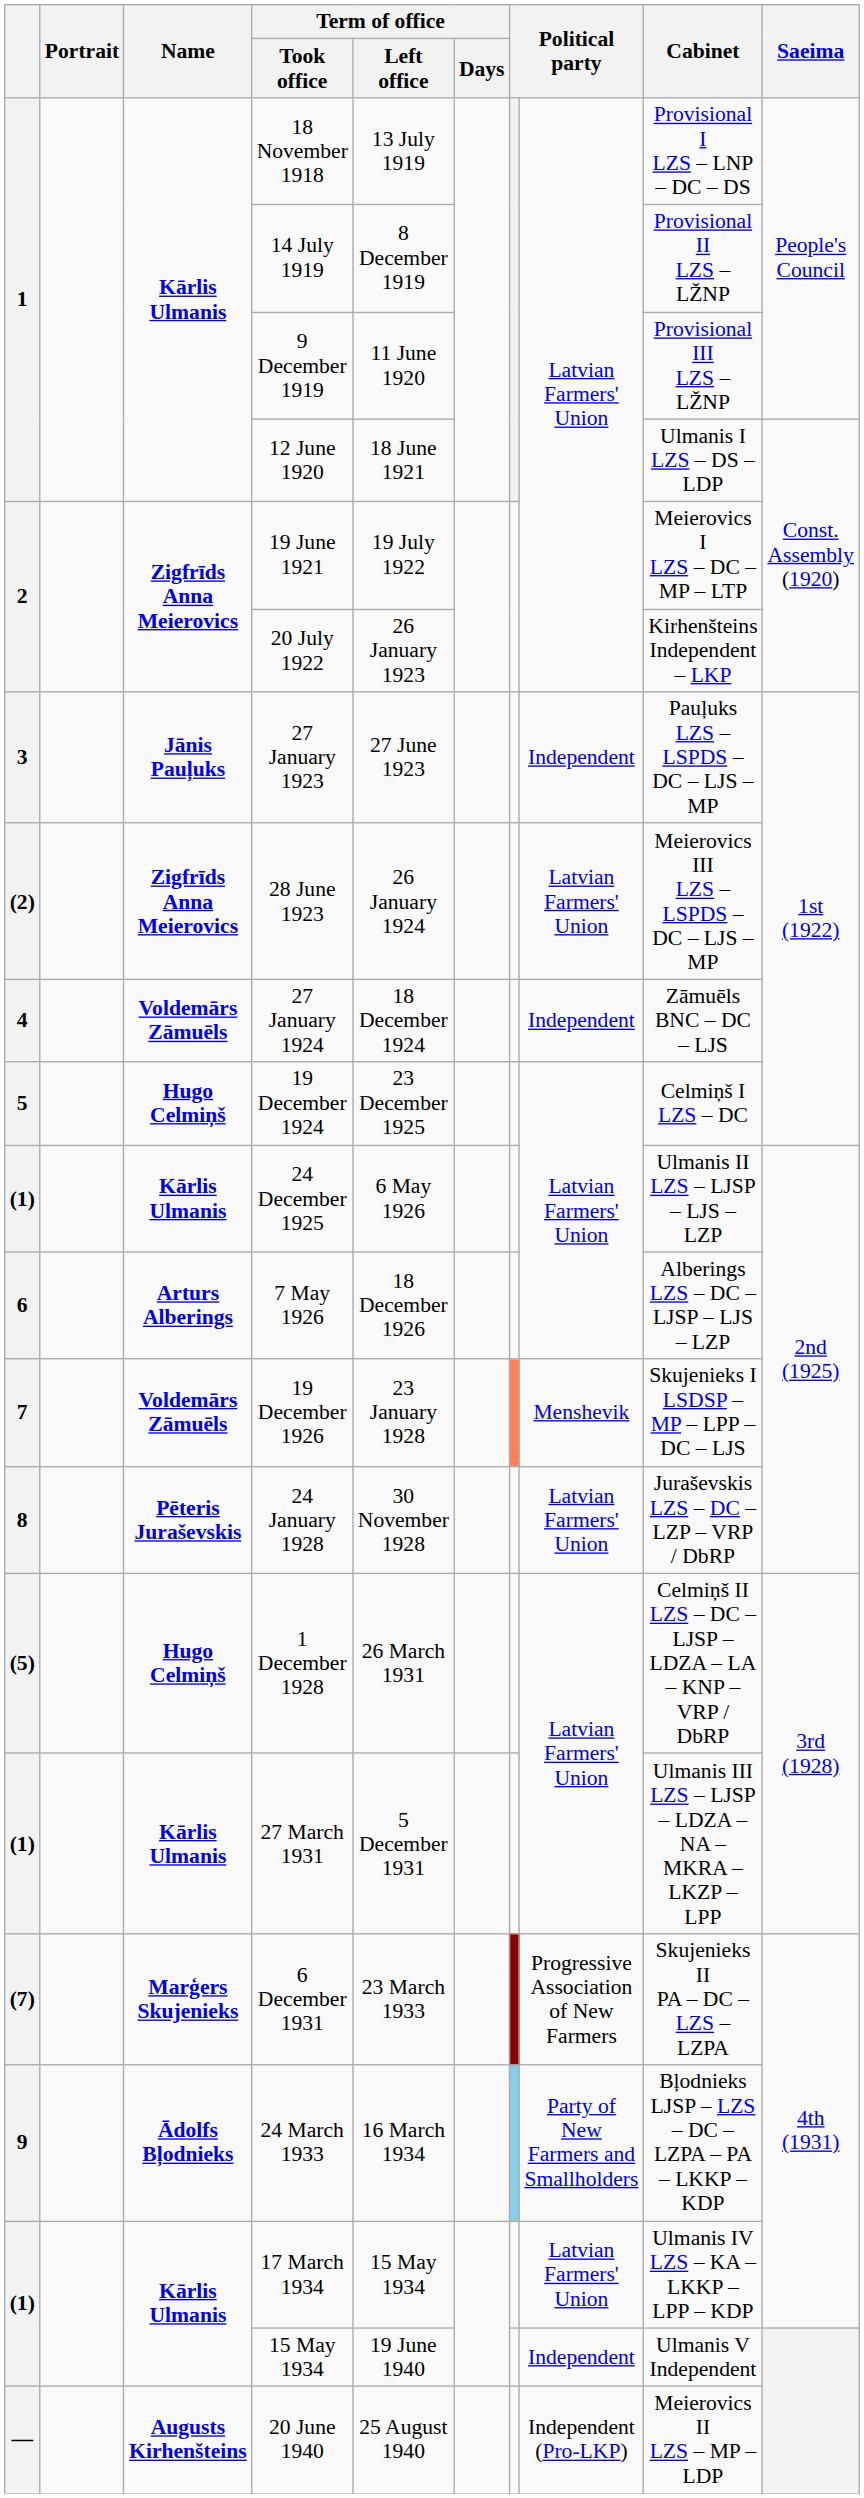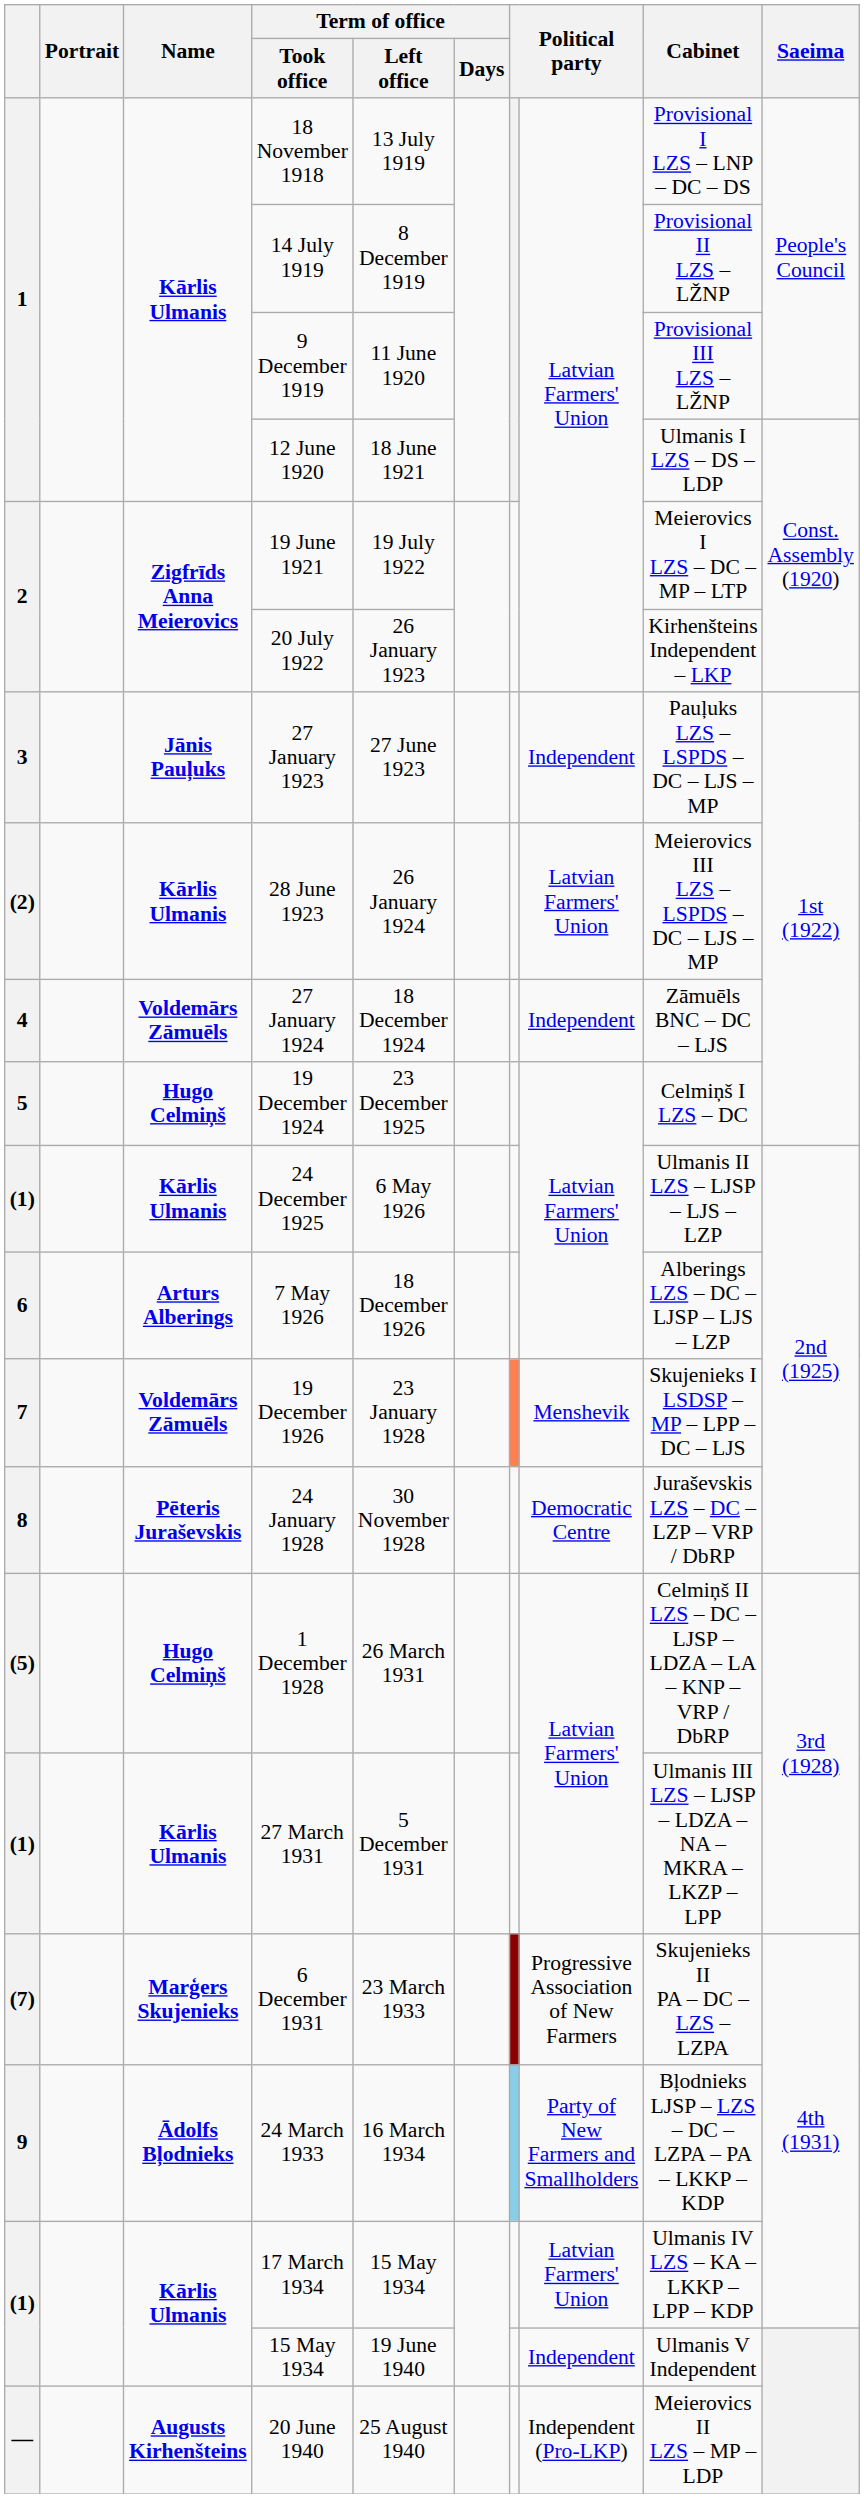(188, 900) Zigfrīds Anna Meierovics -> (188, 900) Kārlis Ulmanis
(581, 1519) Latvian Farmers' Union -> (581, 1519) Democratic Centre
